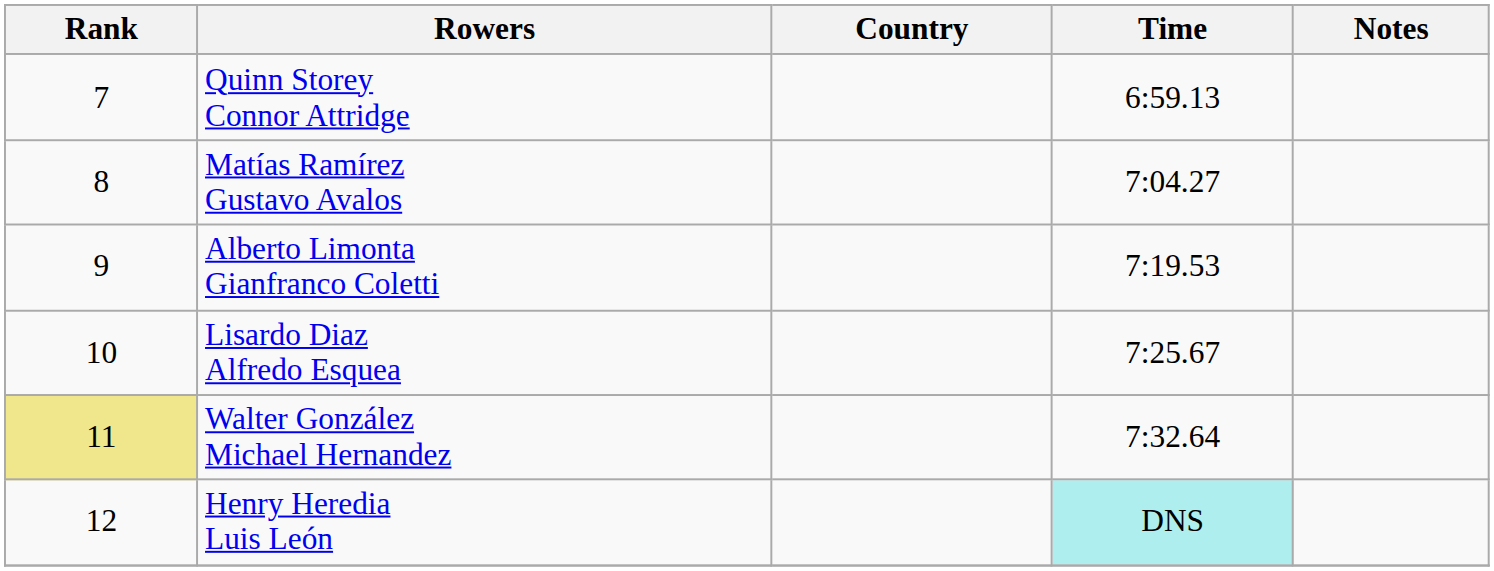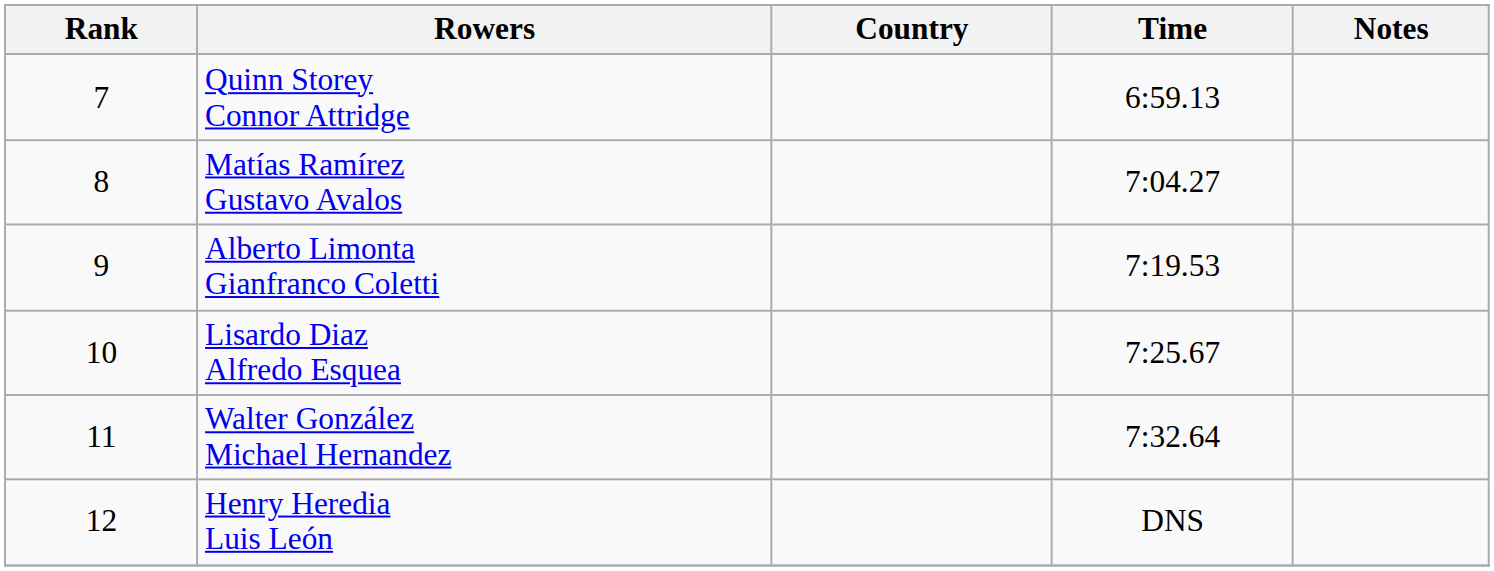(101, 436) khaki background -> (101, 436) no background
(1173, 521) paleturquoise background -> (1173, 521) no background
